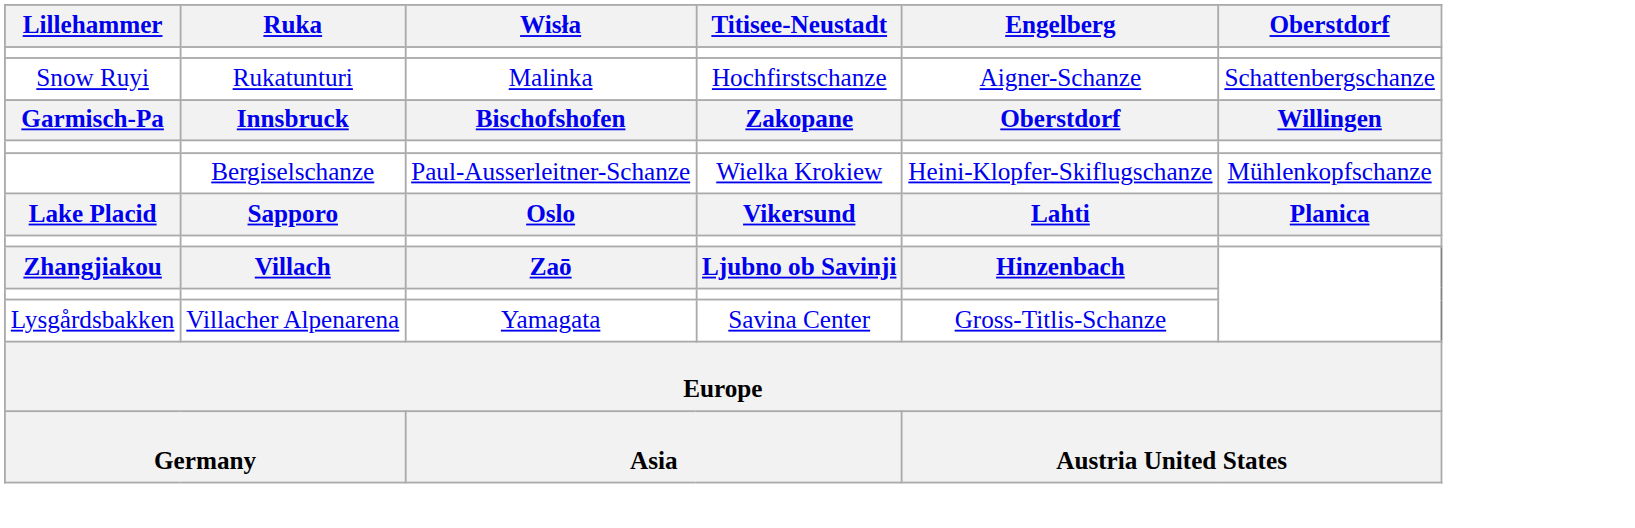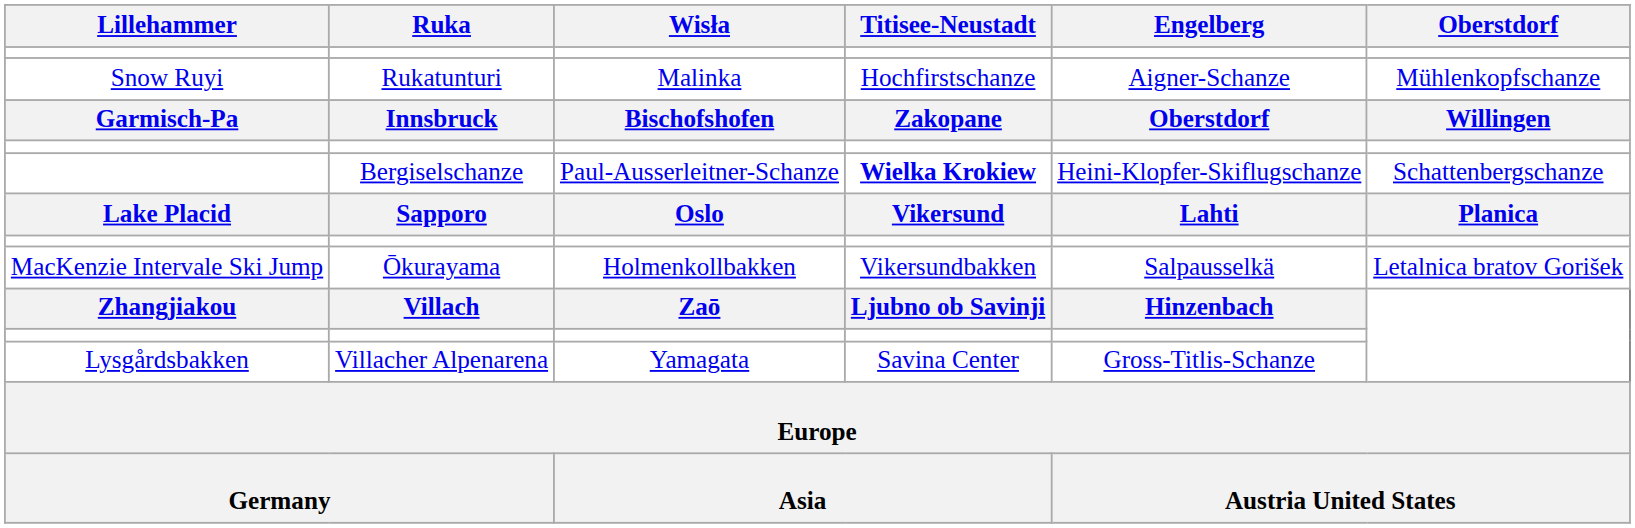(1330, 77) Schattenbergschanze -> (1498, 77) Mühlenkopfschanze
(799, 172) normal -> (948, 172) bold
(1330, 172) Mühlenkopfschanze -> (1498, 172) Schattenbergschanze
+ row: (442, 266)
